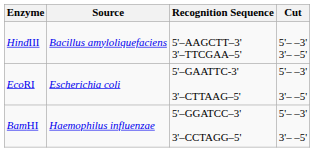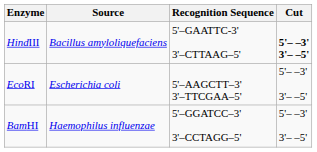(223, 49) 5'–AAGCTT–3' 3'–TTCGAA–5' -> (223, 42) 5'–GAATTC-3' 3'–CTTAAG–5'
(293, 49) normal -> (294, 49) bold
(223, 84) 5'–GAATTC-3' 3'–CTTAAG–5' -> (223, 90) 5'–AAGCTT–3' 3'–TTCGAA–5'
